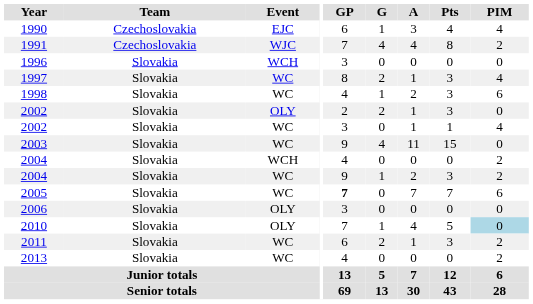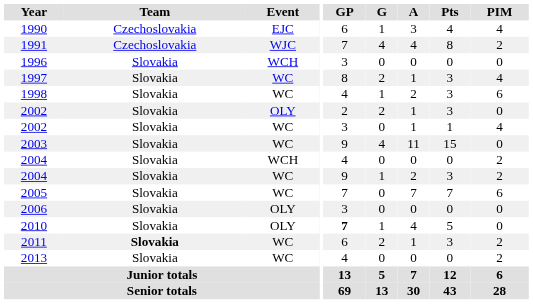(345, 192) bold -> (345, 192) normal
(345, 225) normal -> (345, 225) bold
(500, 225) lightblue background -> (500, 225) no background
(155, 241) normal -> (155, 241) bold
